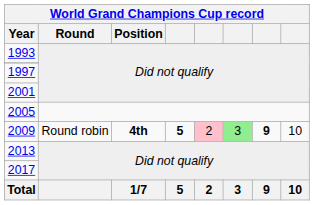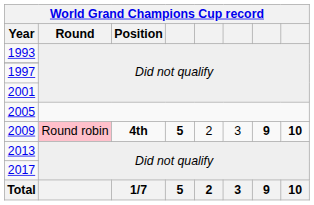(75, 131) no background -> (75, 131) pink background
(209, 131) pink background -> (209, 131) no background
(238, 131) lightgreen background -> (238, 131) no background
(295, 131) normal -> (295, 131) bold
